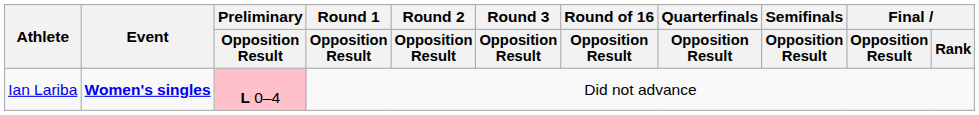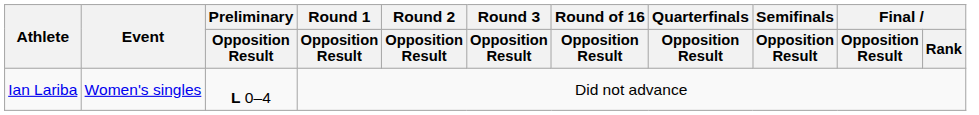(148, 90) bold -> (143, 90) normal
(260, 98) pink background -> (251, 98) no background
